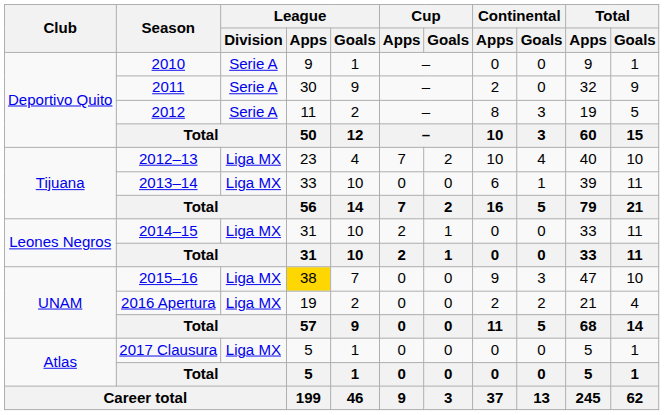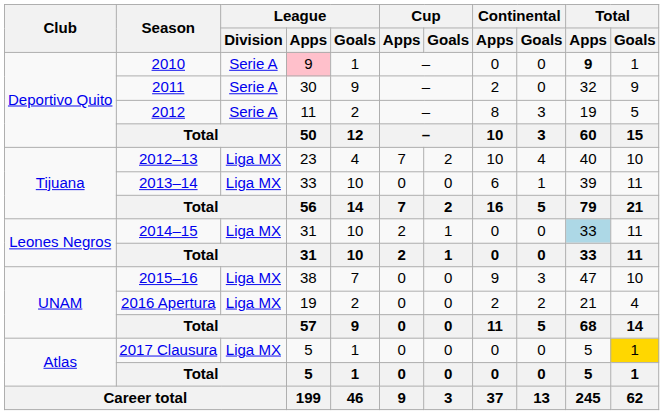(308, 64) no background -> (308, 64) pink background
(588, 64) normal -> (588, 64) bold
(588, 231) no background -> (588, 231) lightblue background
(308, 278) gold background -> (308, 278) no background
(635, 350) no background -> (635, 350) gold background
